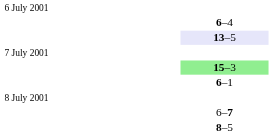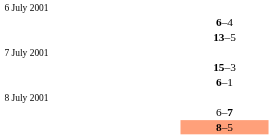(225, 37) lavender background -> (225, 37) no background
(225, 67) lightgreen background -> (225, 67) no background
(225, 127) no background -> (225, 127) lightsalmon background
